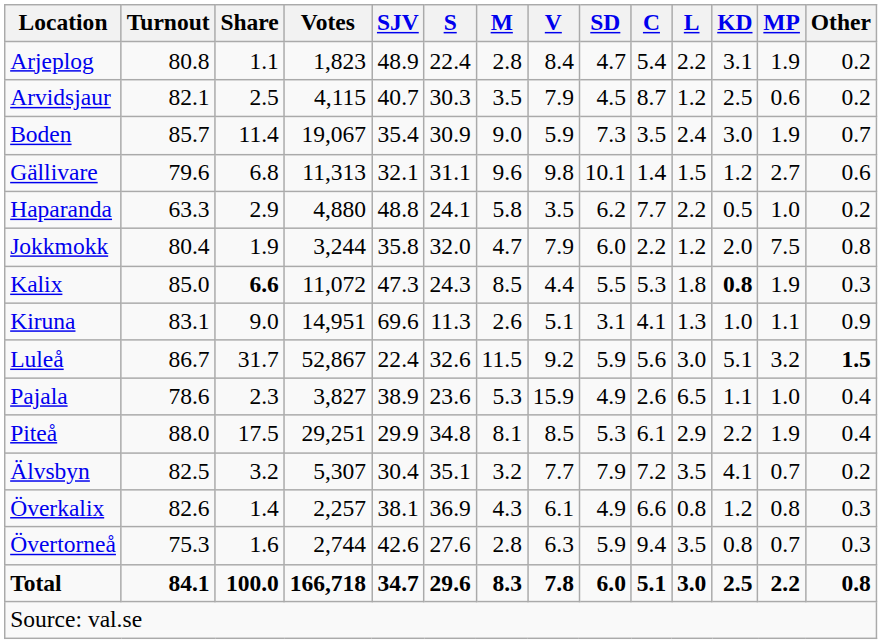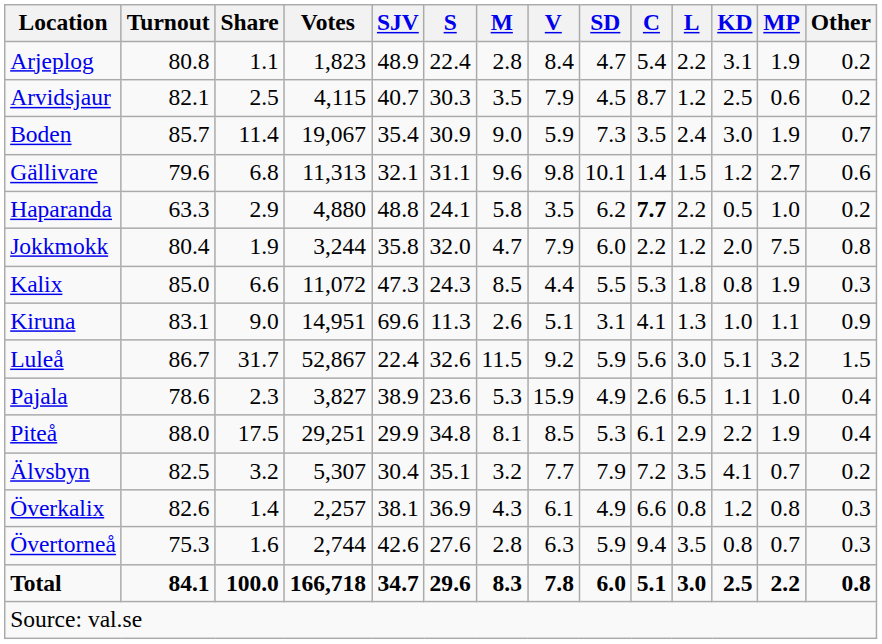(651, 209) normal -> (651, 209) bold
(264, 284) bold -> (264, 284) normal
(738, 284) bold -> (738, 284) normal
(856, 358) bold -> (856, 358) normal
